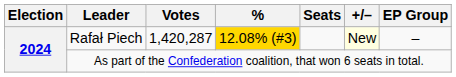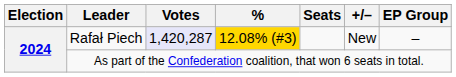(181, 38) no background -> (181, 38) lavender background
(362, 38) lightyellow background -> (362, 38) no background
